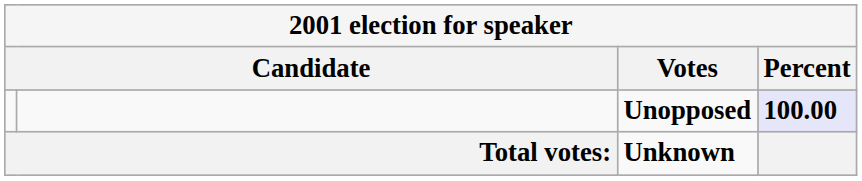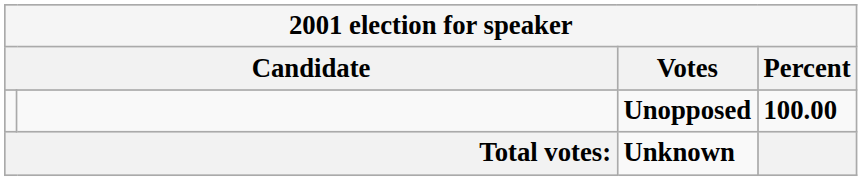(800, 110) lavender background -> (800, 110) no background
